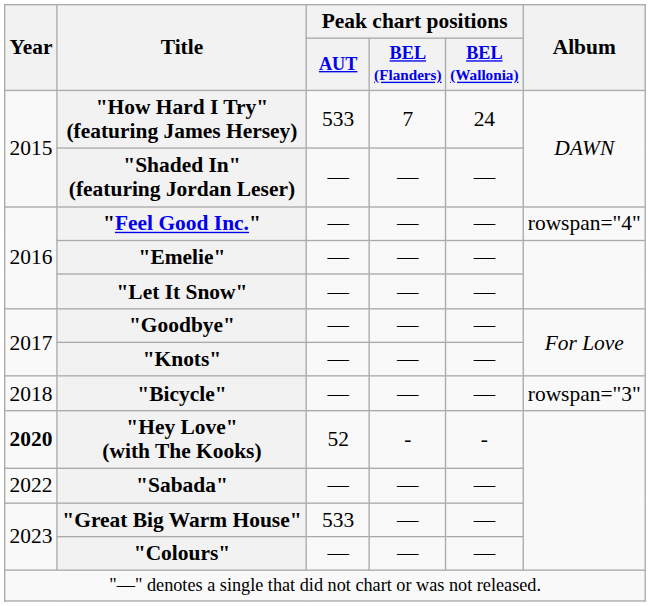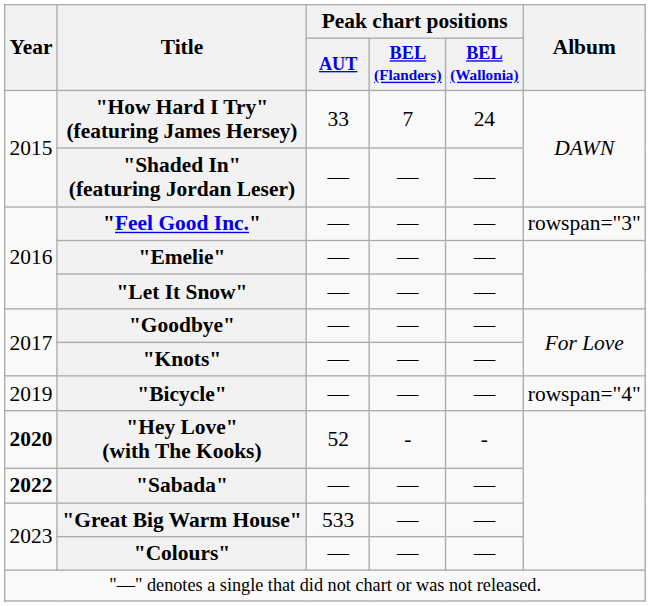(338, 119) 533 -> (338, 119) 33
(584, 223) rowspan="4" -> (584, 223) rowspan="3"
(31, 393) 2018 -> (31, 393) 2019
(584, 393) rowspan="3" -> (584, 393) rowspan="4"
(31, 485) normal -> (31, 485) bold
